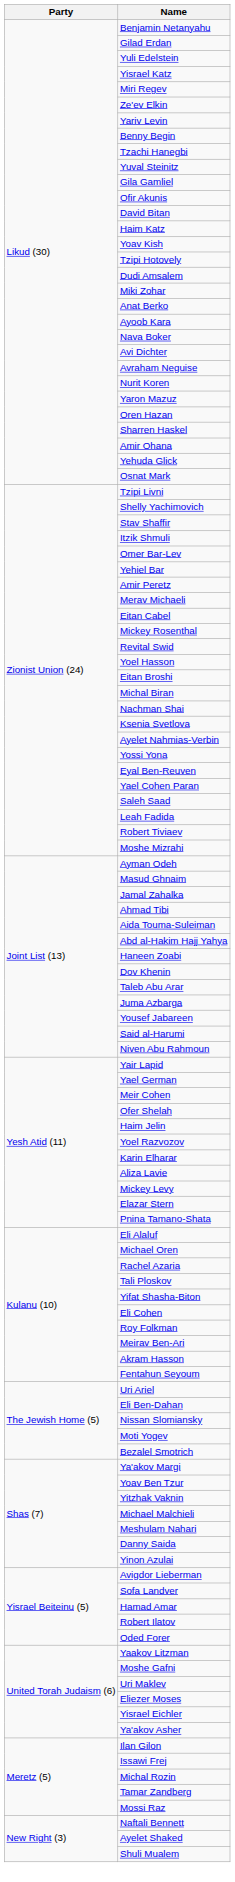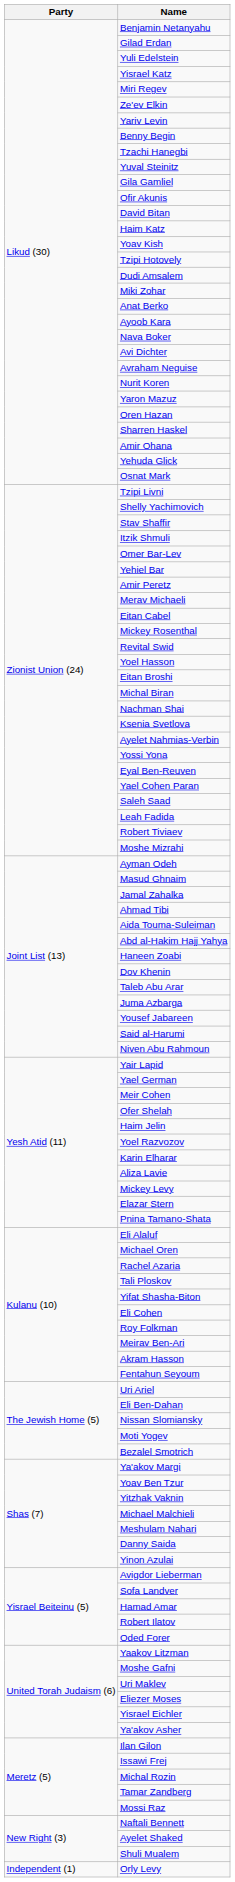+ row: (141, 1869)
